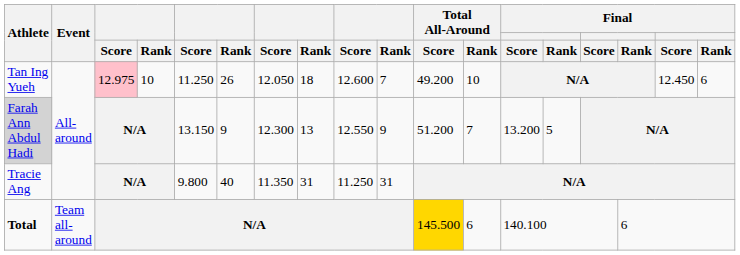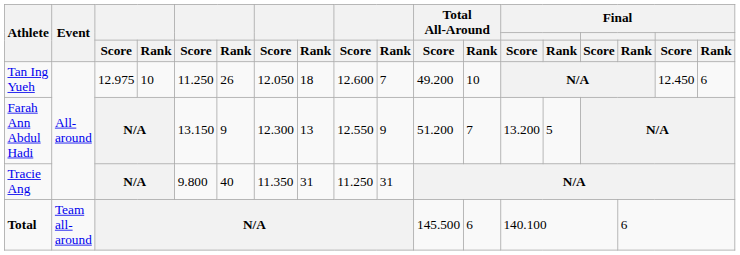(116, 79) pink background -> (116, 79) no background
(24, 130) lightgrey background -> (24, 130) no background
(439, 224) gold background -> (439, 224) no background
